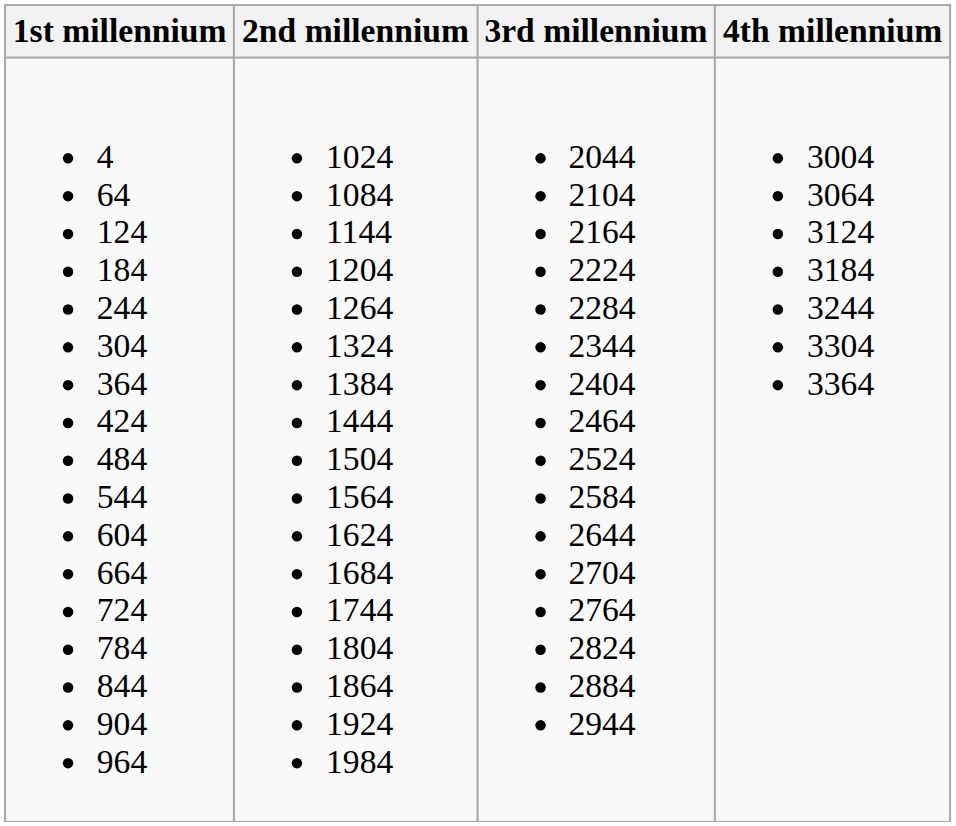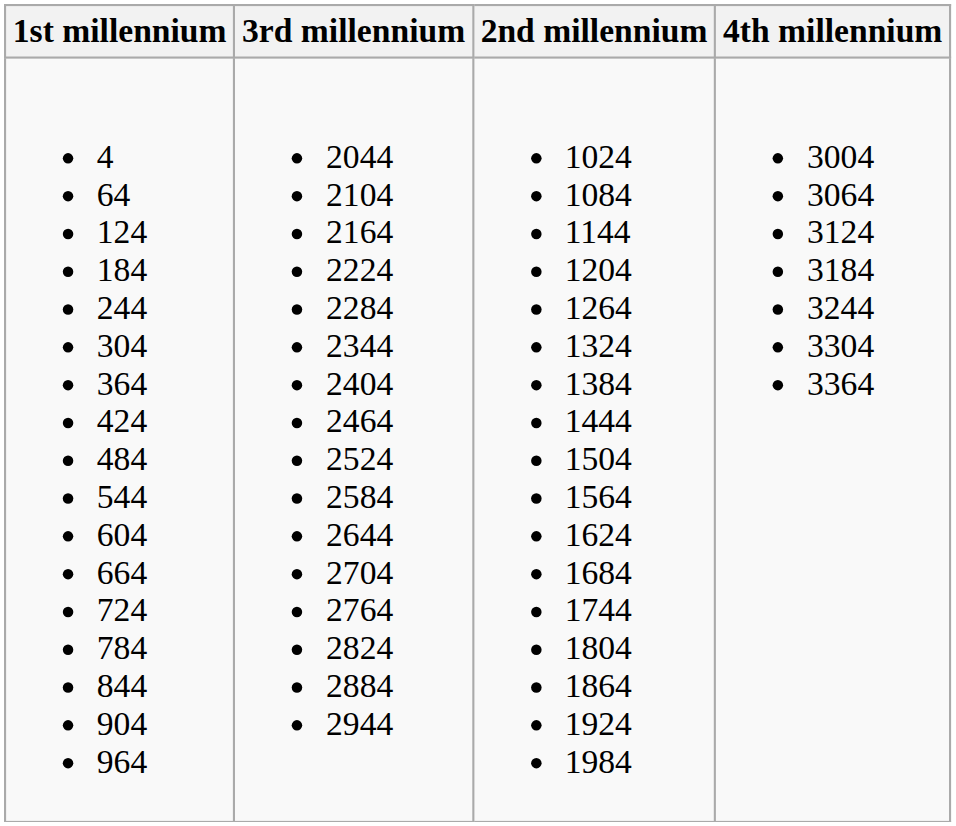columns swapped: (355, 31) <-> (596, 31)
